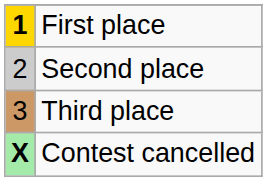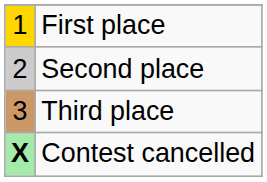(20, 25) bold -> (20, 25) normal
